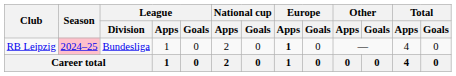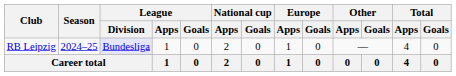(79, 46) pink background -> (79, 46) no background
(126, 46) no background -> (126, 46) lavender background
(288, 46) bold -> (288, 46) normal
